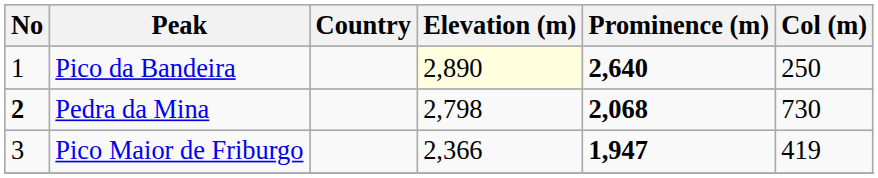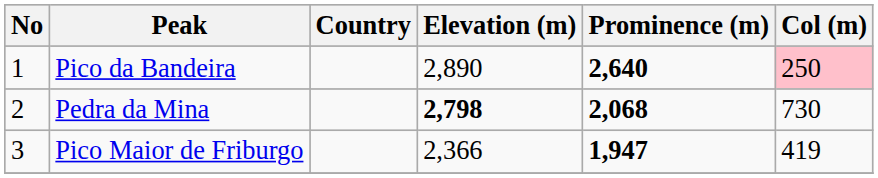(453, 67) lightyellow background -> (453, 67) no background
(801, 67) no background -> (801, 67) pink background
(18, 109) bold -> (18, 109) normal
(453, 109) normal -> (453, 109) bold
